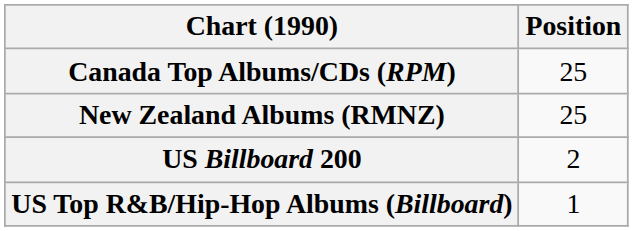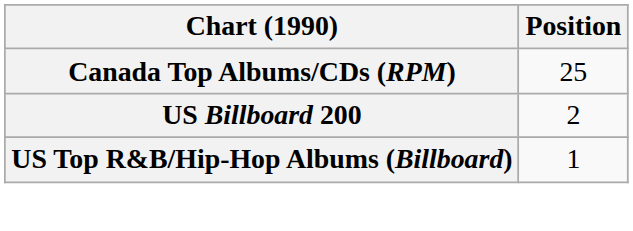- row: (262, 114)
